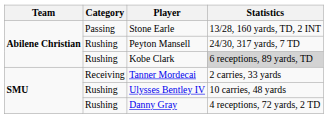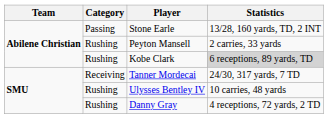(255, 43) 24/30, 317 yards, 7 TD -> (245, 43) 2 carries, 33 yards
(245, 74) 2 carries, 33 yards -> (255, 74) 24/30, 317 yards, 7 TD
